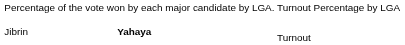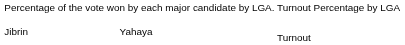(134, 32) bold -> (136, 32) normal
